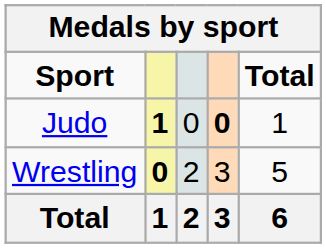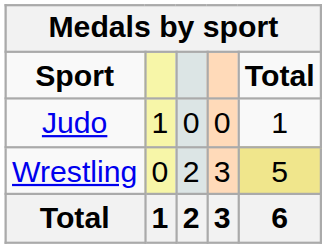(160, 123) bold -> (160, 123) normal
(222, 123) bold -> (222, 123) normal
(160, 171) bold -> (160, 171) normal
(280, 171) no background -> (280, 171) khaki background
